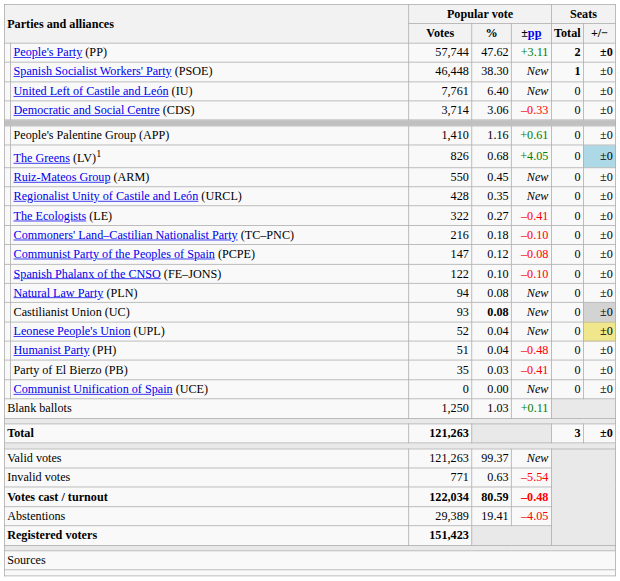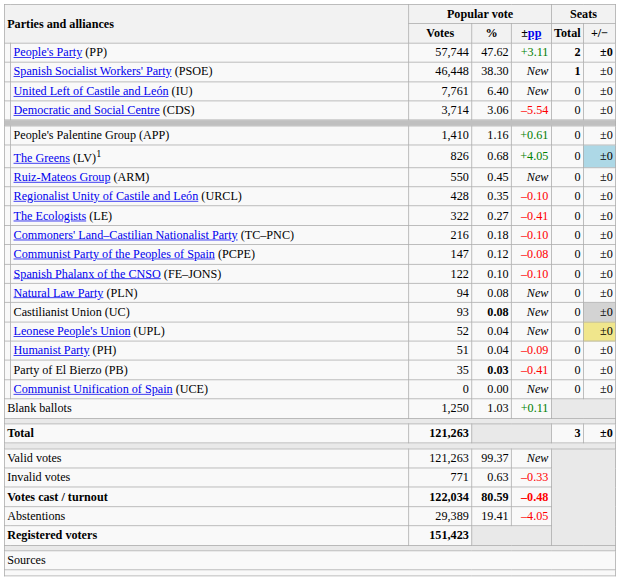(535, 110) –0.33 -> (535, 110) –5.54
(538, 196) New -> (535, 196) –0.10
(535, 350) –0.48 -> (535, 350) –0.09
(498, 370) normal -> (498, 370) bold
(535, 477) –5.54 -> (535, 477) –0.33
